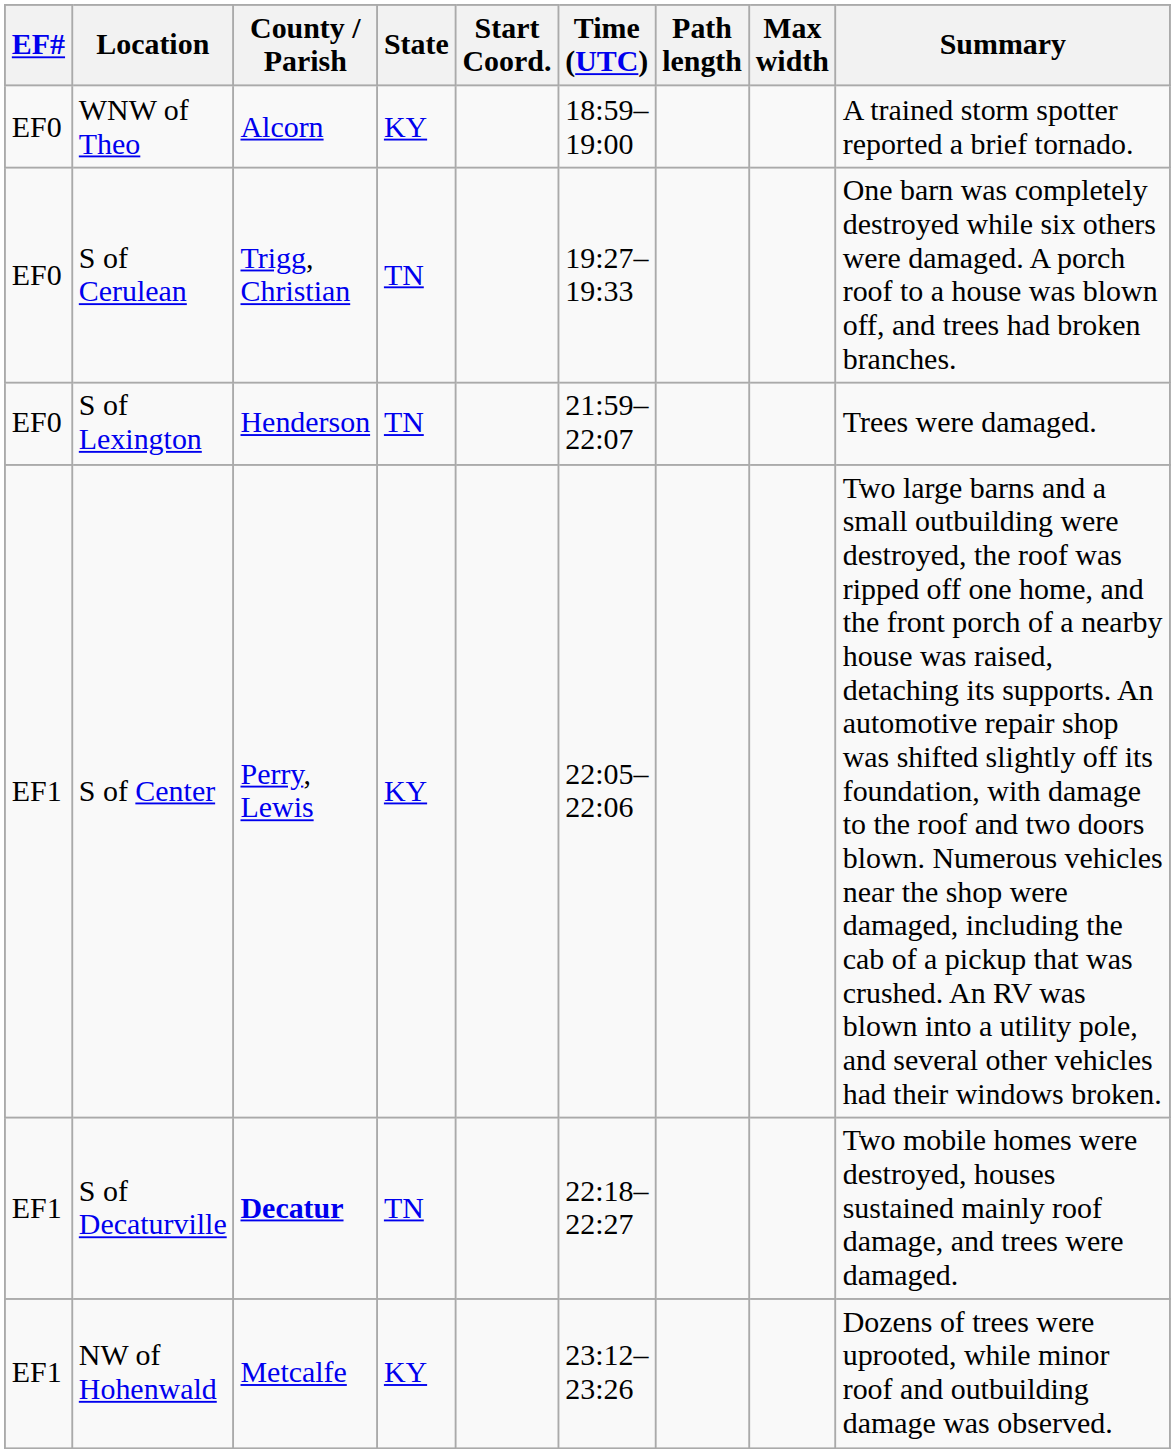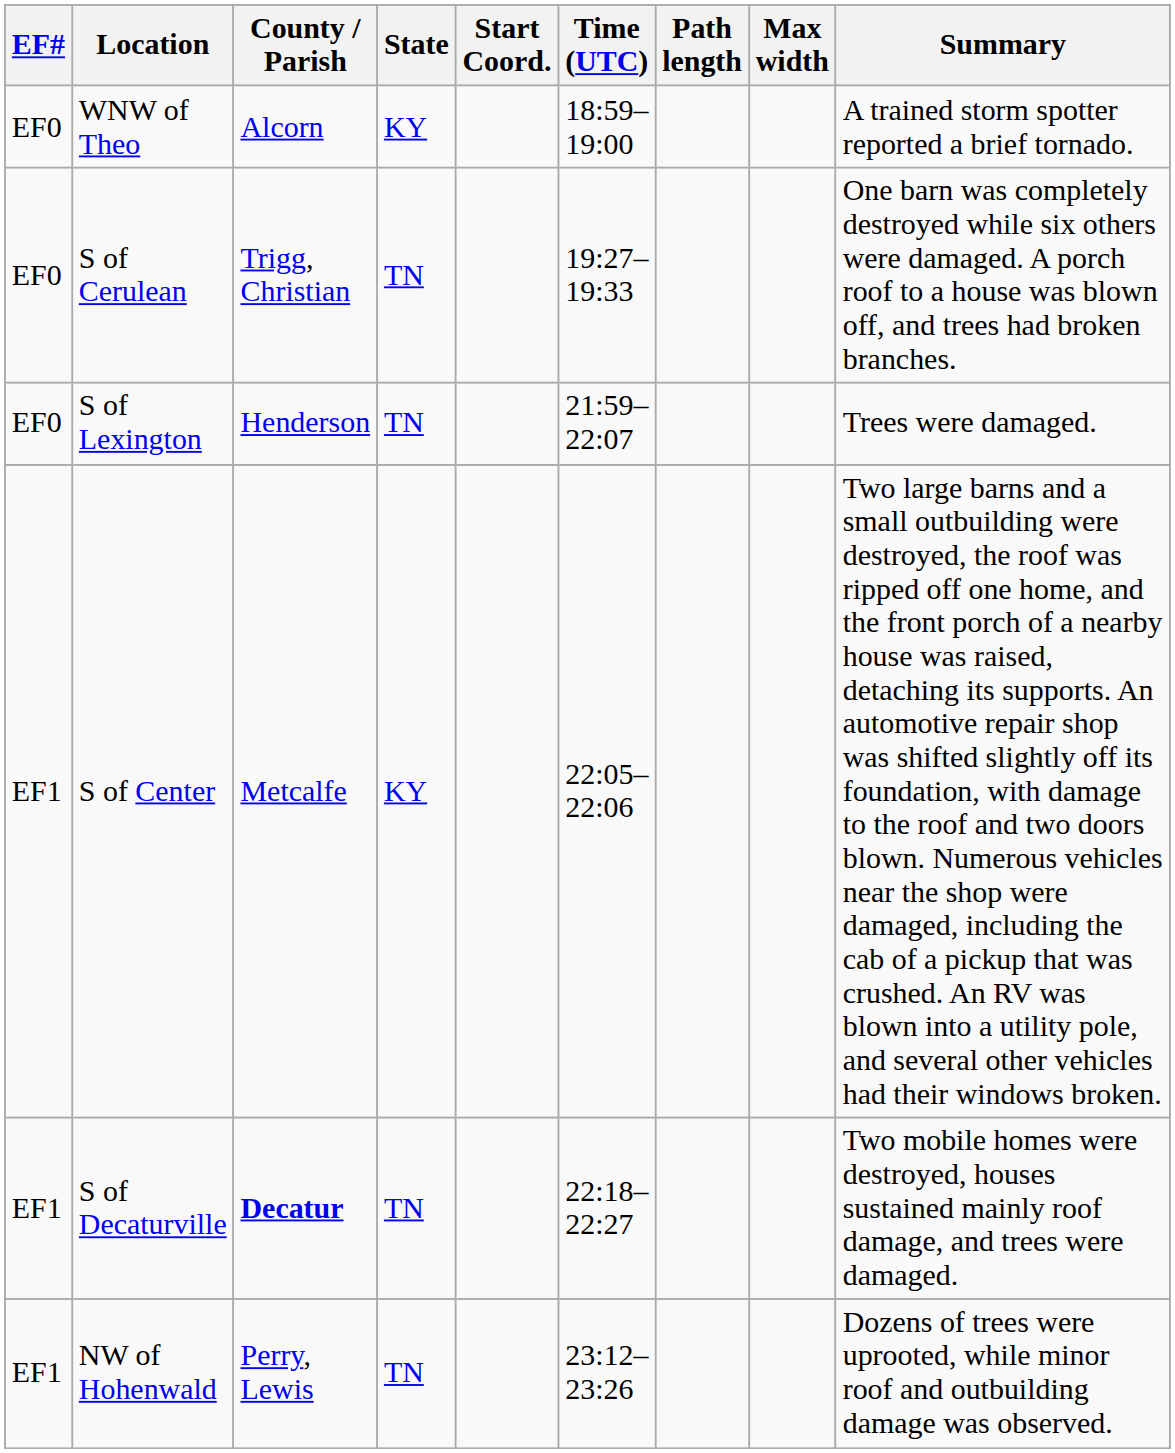(277, 790) Perry, Lewis -> (294, 790) Metcalfe
(294, 1373) Metcalfe -> (277, 1373) Perry, Lewis
(406, 1373) KY -> (404, 1373) TN
